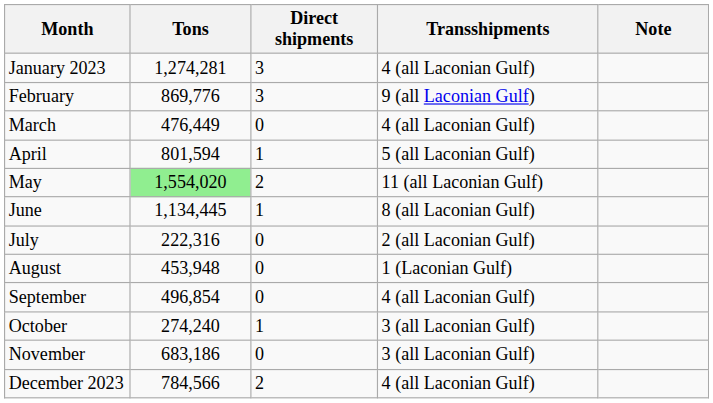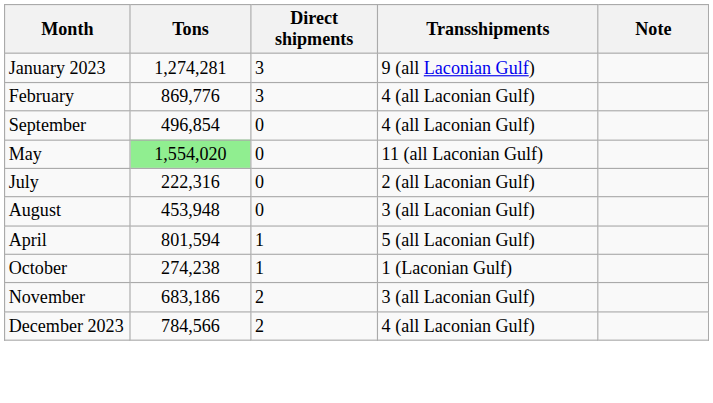(458, 67) 4 (all Laconian Gulf) -> (458, 67) 9 (all Laconian Gulf)
(458, 96) 9 (all Laconian Gulf) -> (458, 96) 4 (all Laconian Gulf)
- row: (32, 125)
rows swapped: (28, 153) <-> (47, 297)
(259, 182) 2 -> (259, 153) 0
- row: (25, 211)
(447, 268) 1 (Laconian Gulf) -> (458, 211) 3 (all Laconian Gulf)
(190, 325) 274,240 -> (190, 268) 274,238
(458, 325) 3 (all Laconian Gulf) -> (447, 268) 1 (Laconian Gulf)
(259, 354) 0 -> (259, 297) 2
